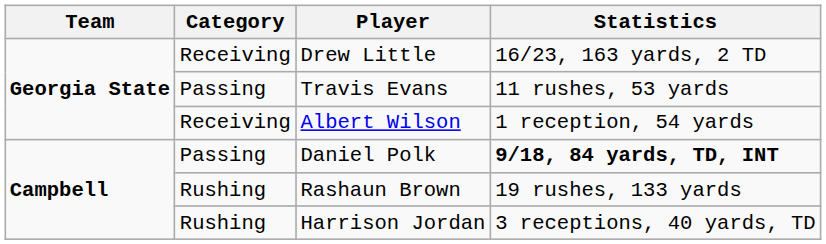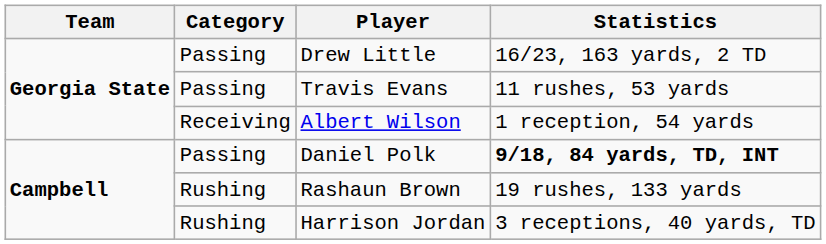(235, 56) Receiving -> (223, 56) Passing
